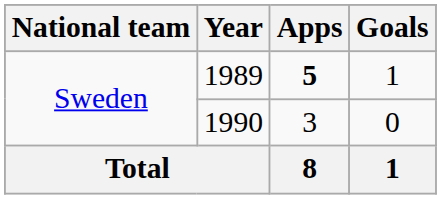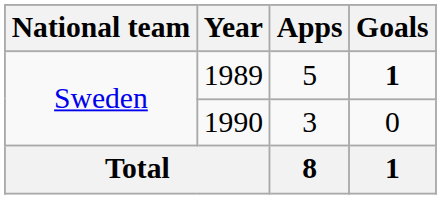(310, 74) bold -> (310, 74) normal
(392, 74) normal -> (392, 74) bold
